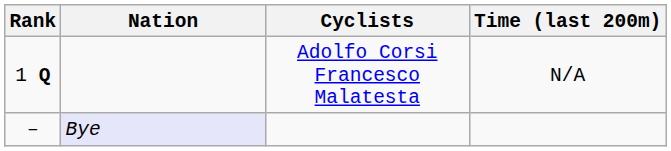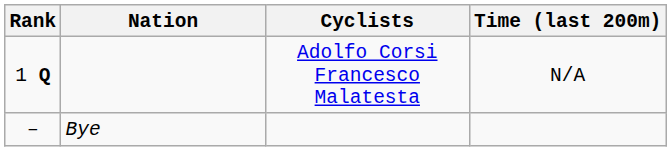(83, 129) lavender background -> (83, 129) no background
